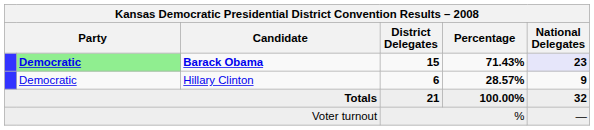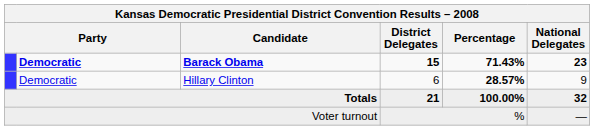(50, 62) lightgreen background -> (50, 62) no background
(580, 62) lavender background -> (580, 62) no background
(436, 80) bold -> (436, 80) normal
(584, 80) bold -> (584, 80) normal
